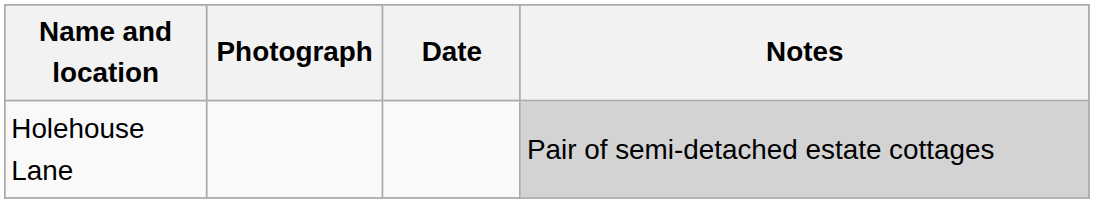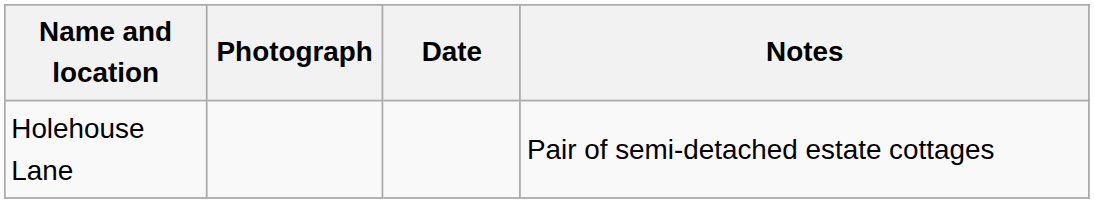(761, 149) lightgrey background -> (761, 149) no background
